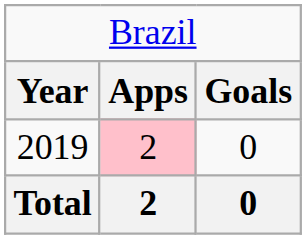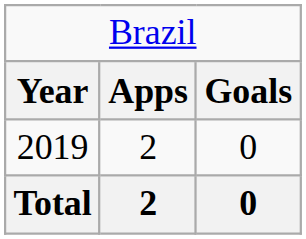(148, 146) pink background -> (148, 146) no background
